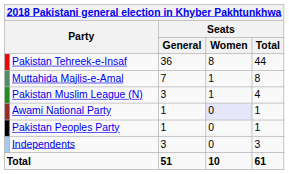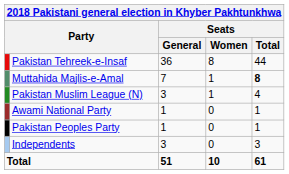(257, 78) normal -> (257, 78) bold
(211, 111) lavender background -> (211, 111) no background
